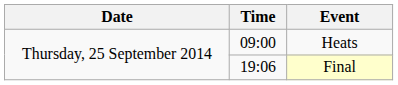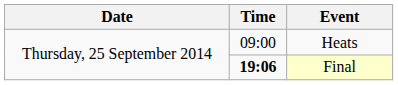(258, 67) normal -> (258, 67) bold
